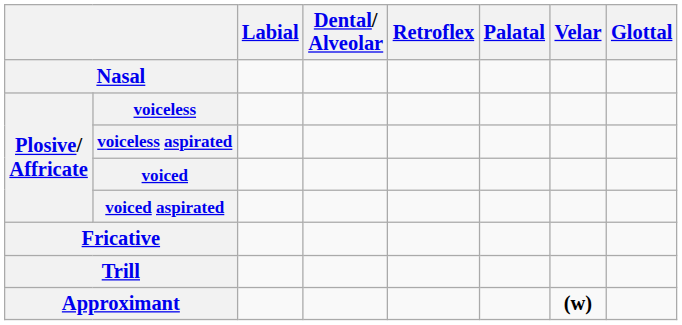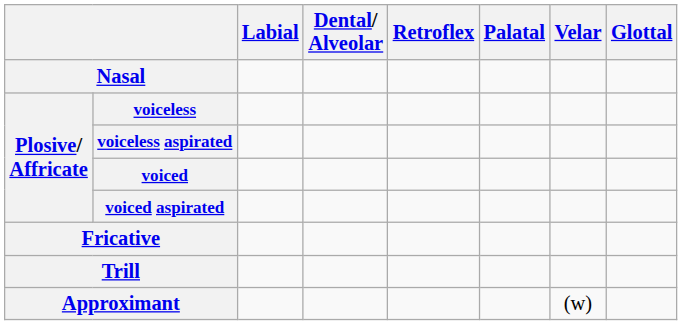(578, 303) bold -> (578, 303) normal
